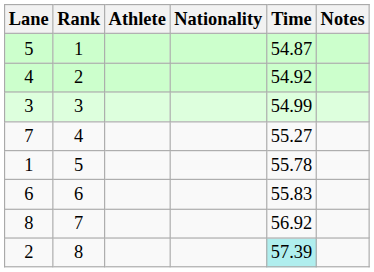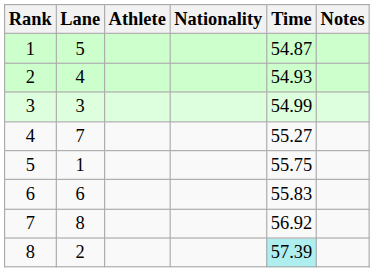columns swapped: (79, 19) <-> (29, 19)
(291, 77) 54.92 -> (291, 77) 54.93
(291, 164) 55.78 -> (291, 164) 55.75
